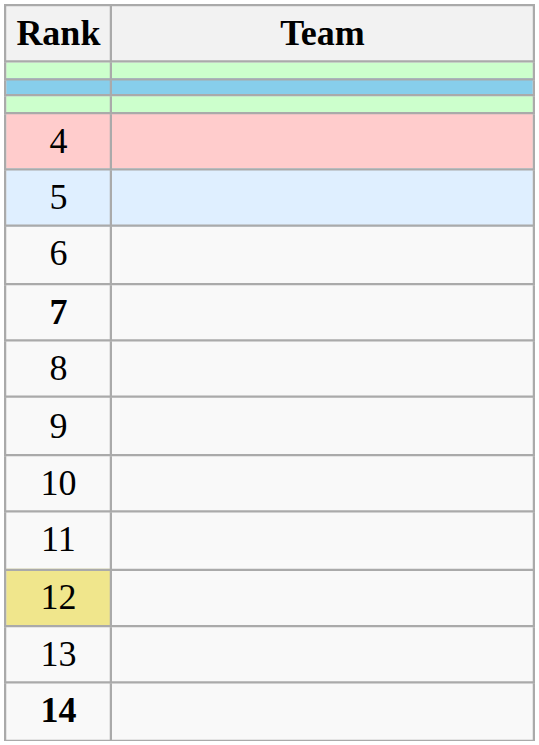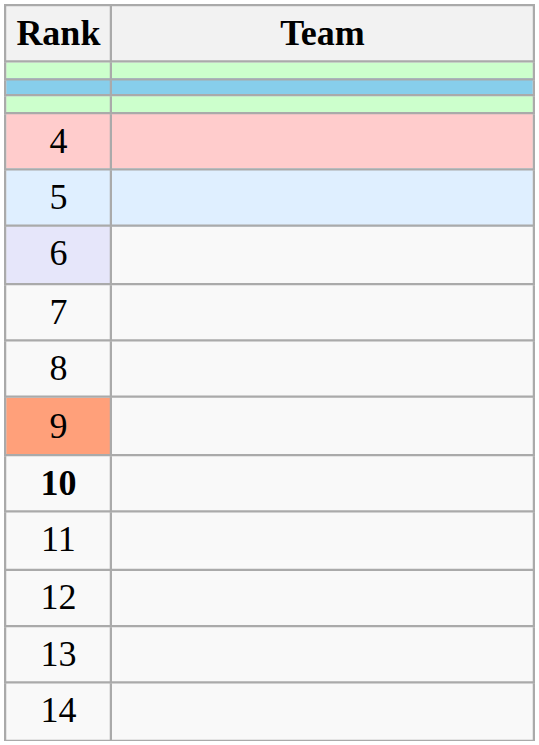(58, 254) no background -> (58, 254) lavender background
(58, 311) bold -> (58, 311) normal
(58, 425) no background -> (58, 425) lightsalmon background
(58, 482) normal -> (58, 482) bold
(58, 596) khaki background -> (58, 596) no background
(58, 710) bold -> (58, 710) normal
